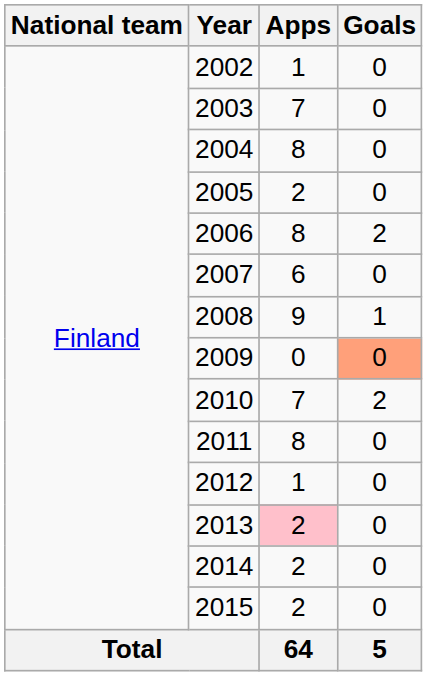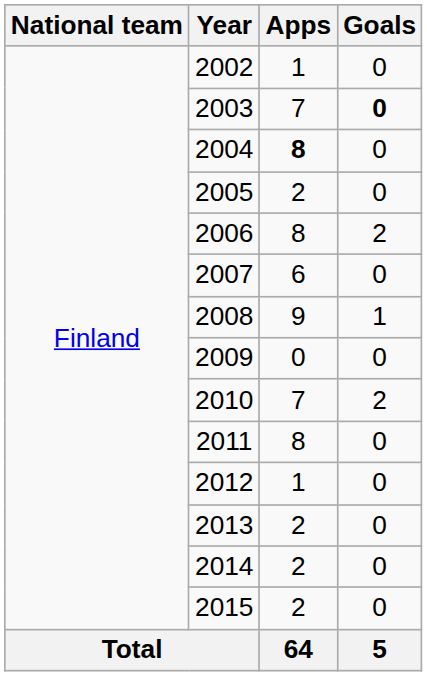(380, 108) normal -> (380, 108) bold
(298, 150) normal -> (298, 150) bold
(380, 358) lightsalmon background -> (380, 358) no background
(298, 524) pink background -> (298, 524) no background
